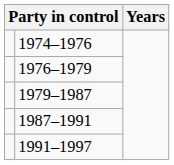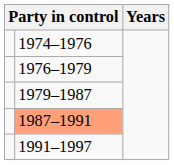(55, 120) no background -> (55, 120) lightsalmon background
